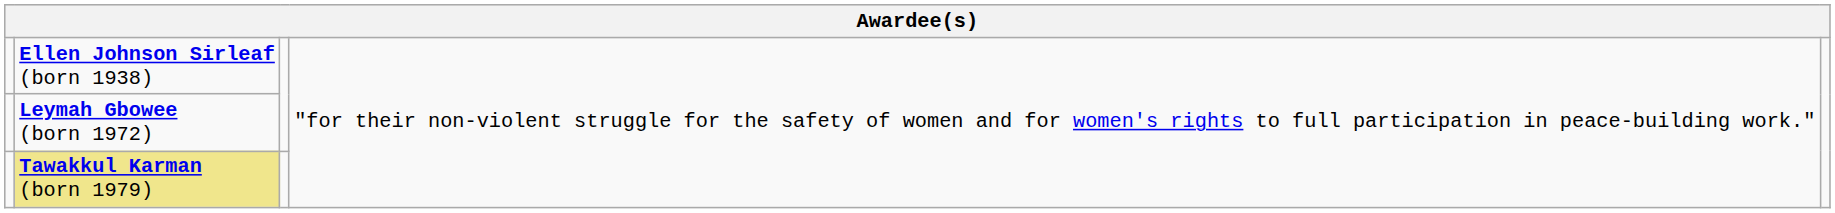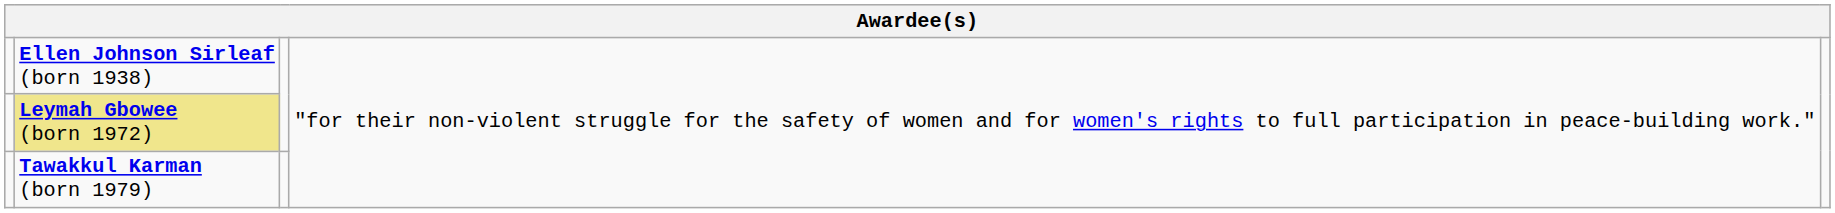(98, 123) no background -> (98, 123) khaki background
(111, 179) khaki background -> (111, 179) no background
